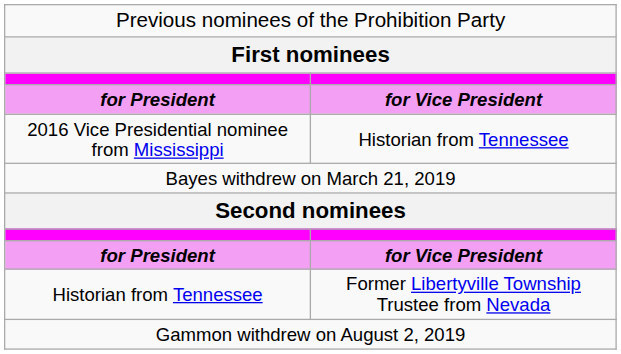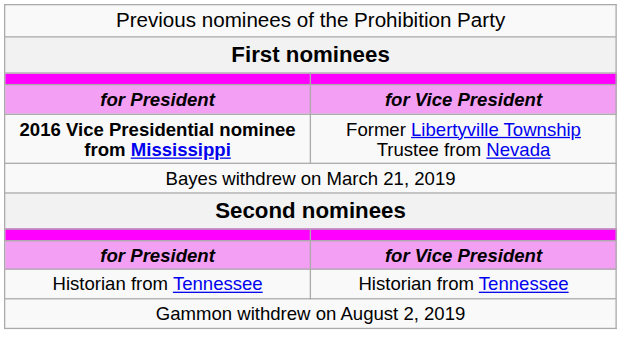(158, 139) normal -> (158, 139) bold
(464, 139) Historian from Tennessee -> (464, 139) Former Libertyville Township Trustee from Nevada
(464, 295) Former Libertyville Township Trustee from Nevada -> (464, 285) Historian from Tennessee
